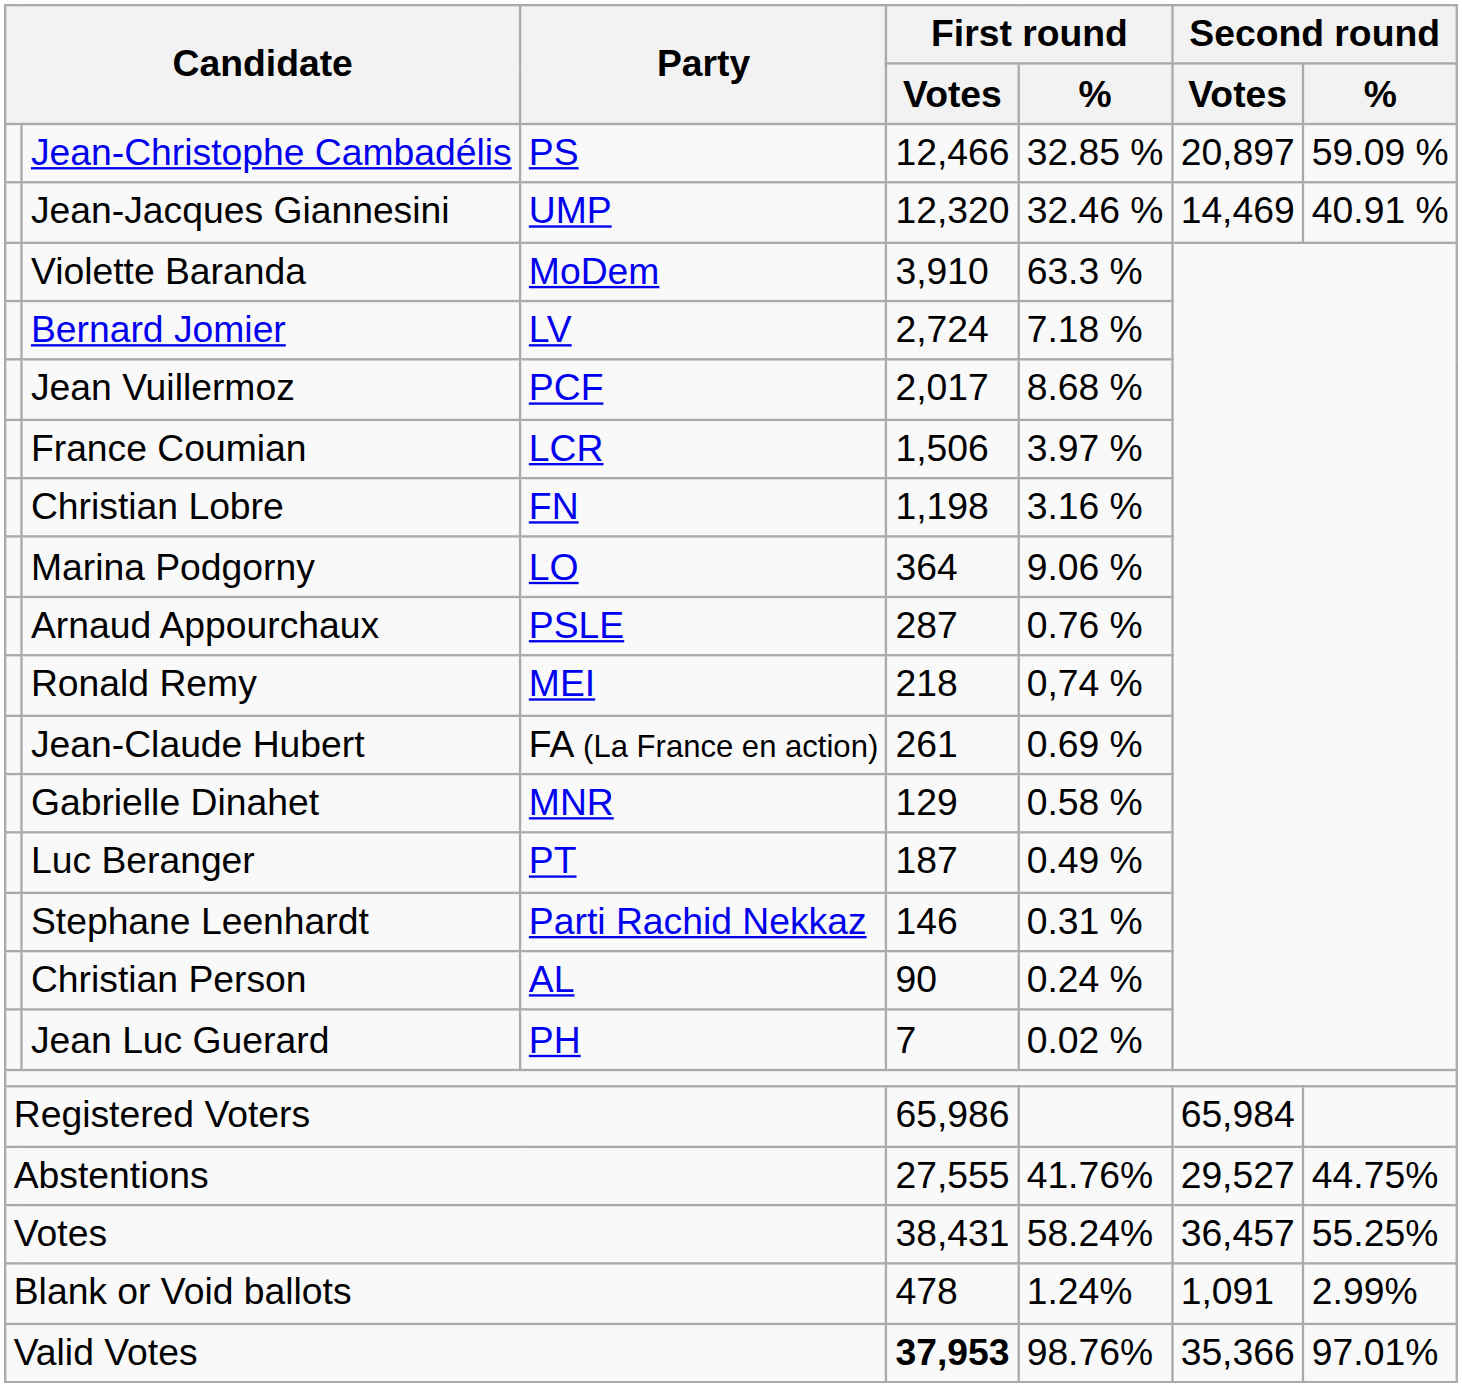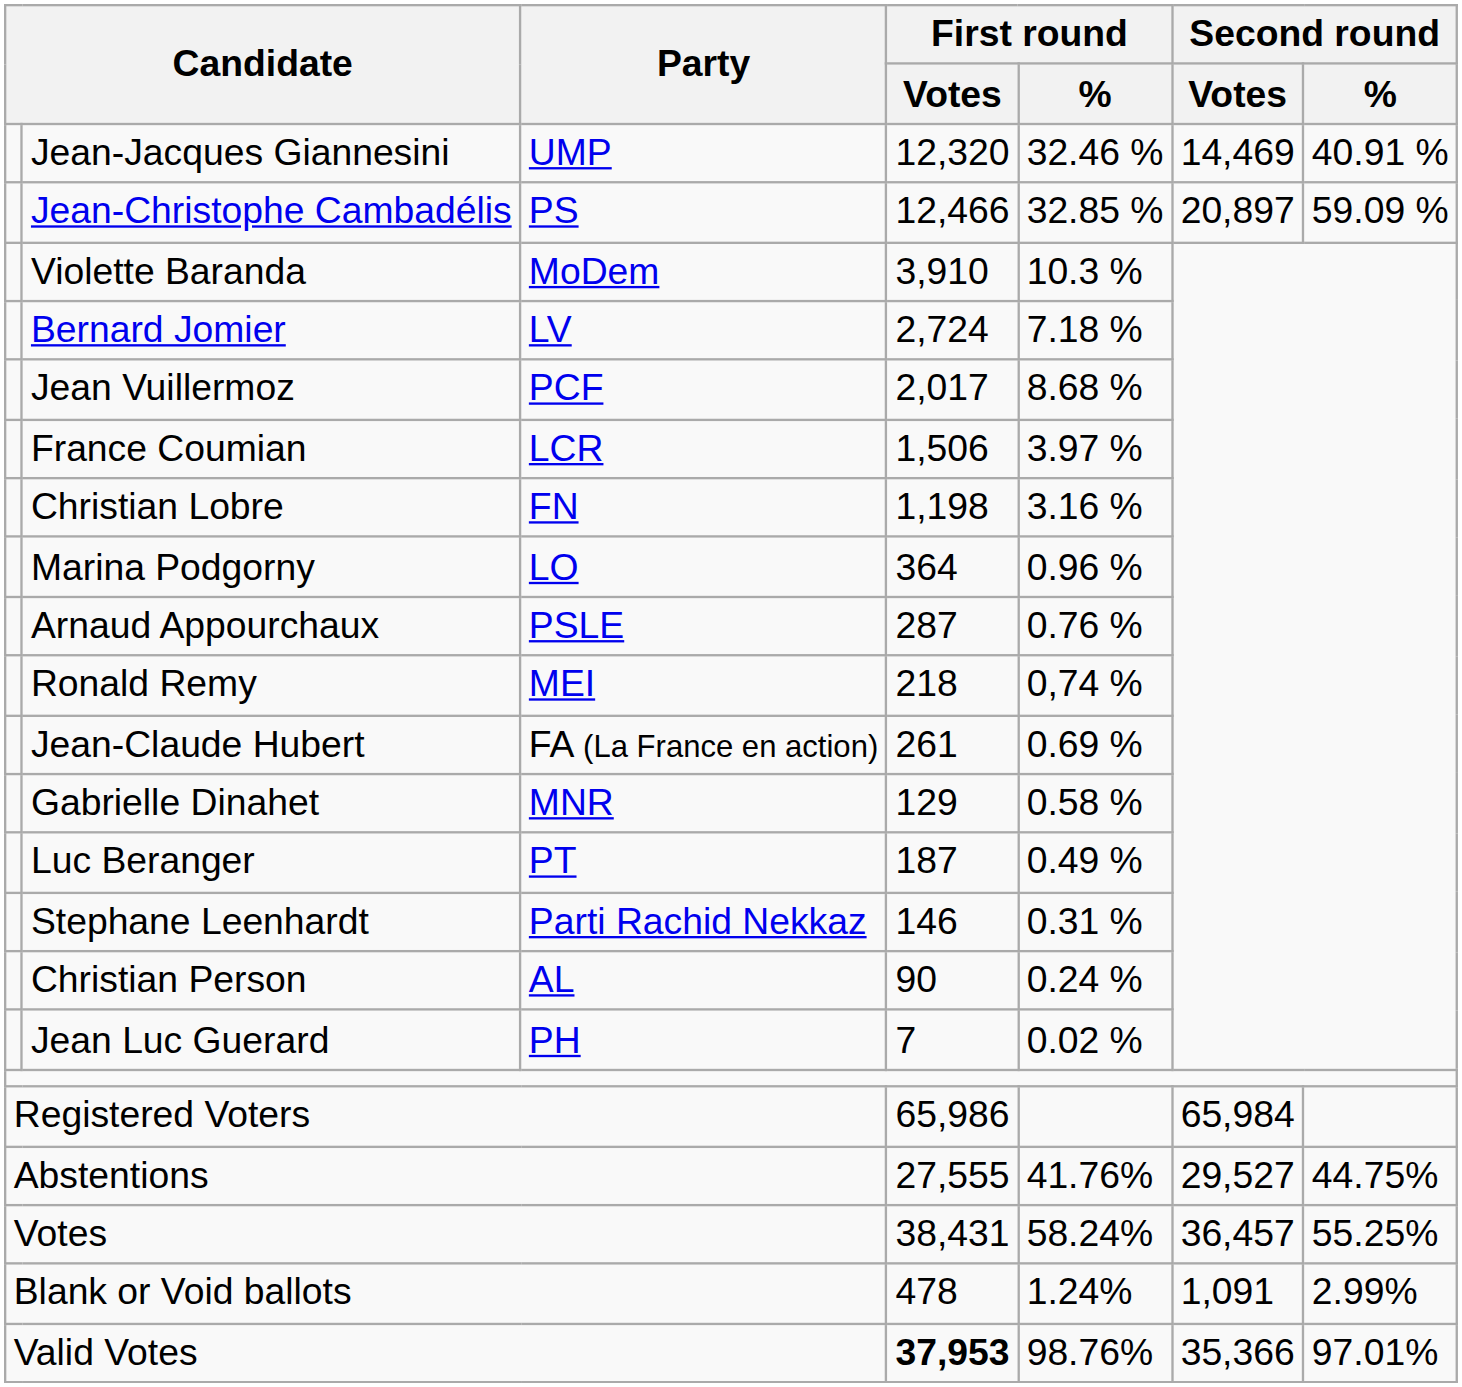rows swapped: (271, 152) <-> (240, 211)
(1085, 270) 63.3 % -> (1085, 270) 10.3 %
(1085, 566) 9.06 % -> (1085, 566) 0.96 %
